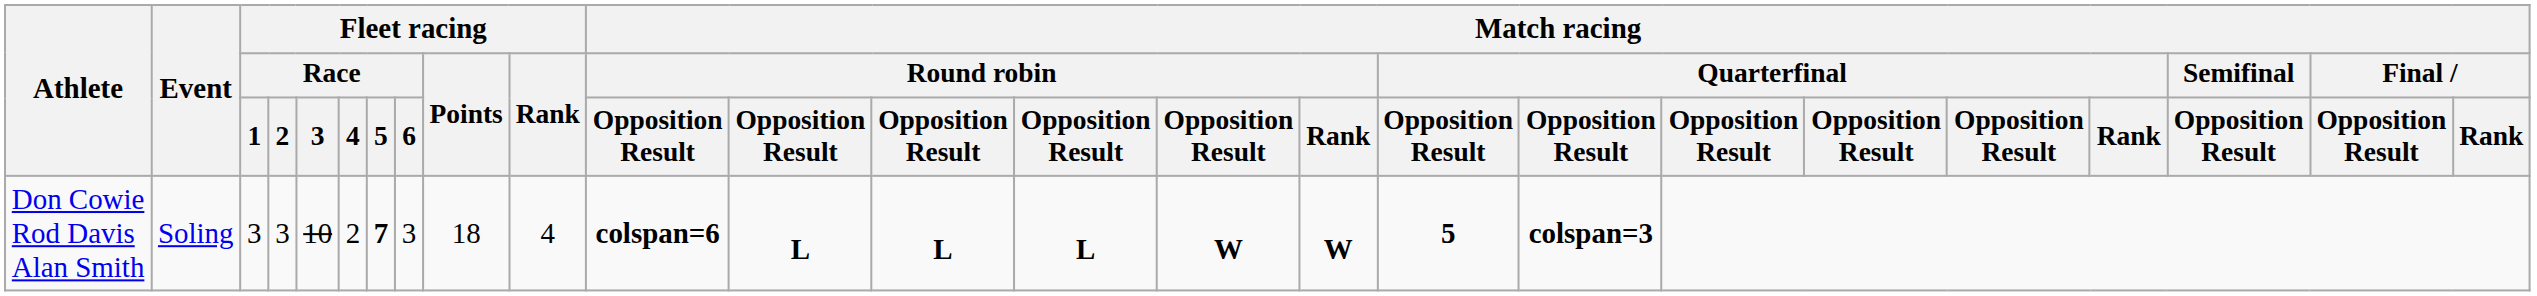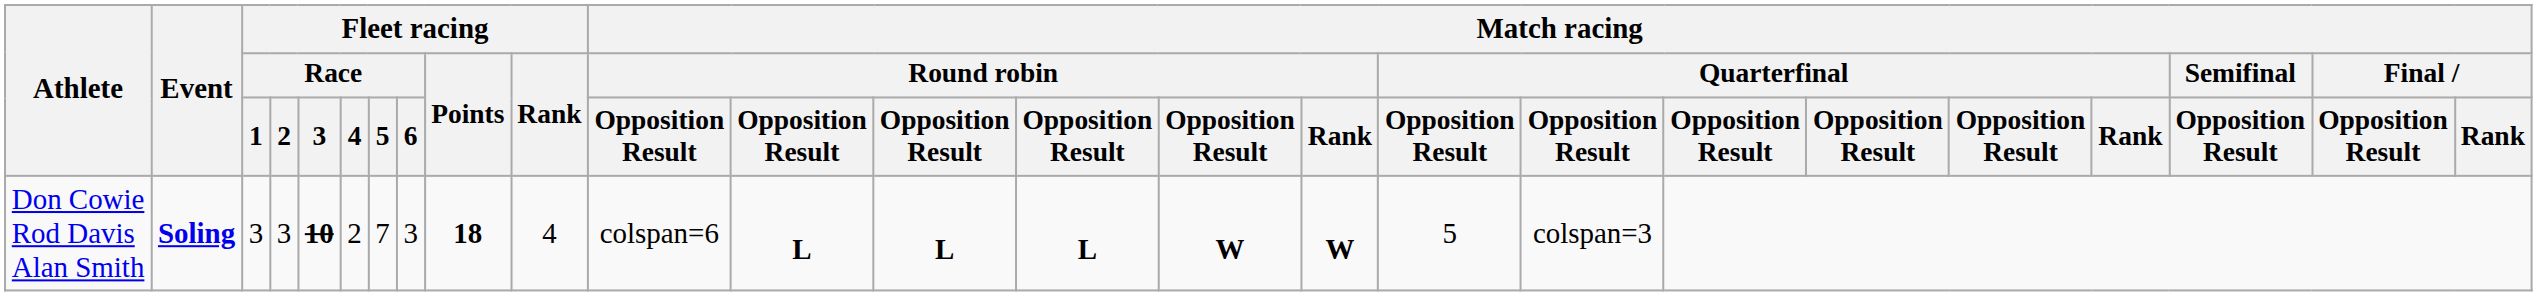(196, 233) normal -> (197, 233) bold
(318, 233) normal -> (319, 233) bold
(381, 233) bold -> (383, 233) normal
(466, 233) normal -> (468, 233) bold
(658, 233) bold -> (659, 233) normal
(1448, 233) bold -> (1450, 233) normal
(1591, 233) bold -> (1592, 233) normal
